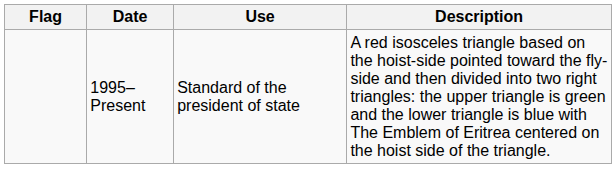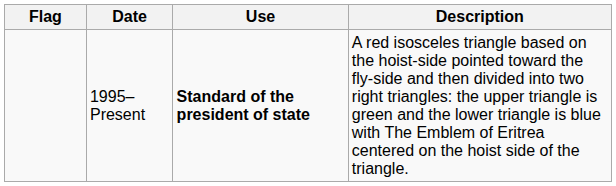(239, 96) normal -> (243, 105) bold
